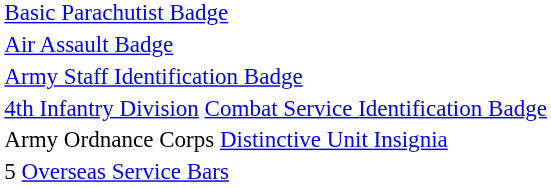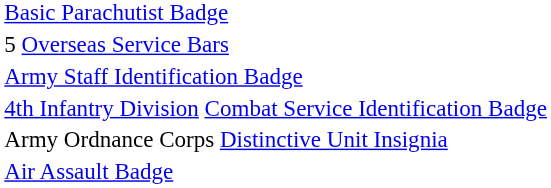(89, 44) Air Assault Badge -> (117, 44) 5 Overseas Service Bars
(117, 171) 5 Overseas Service Bars -> (89, 171) Air Assault Badge
